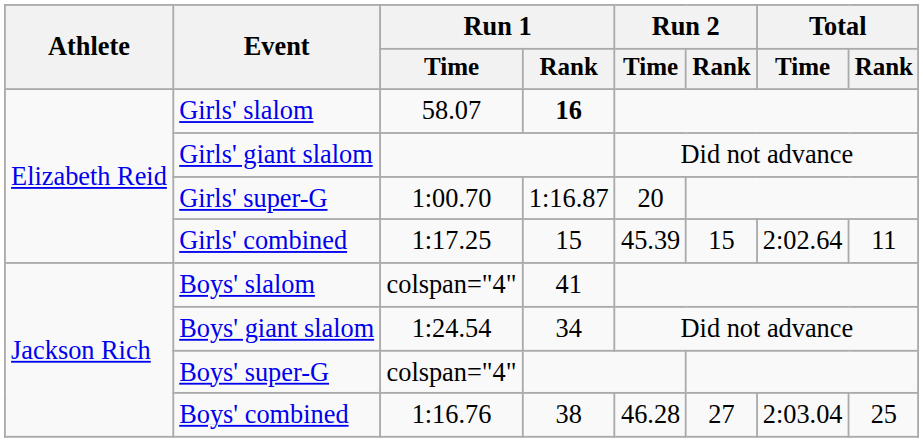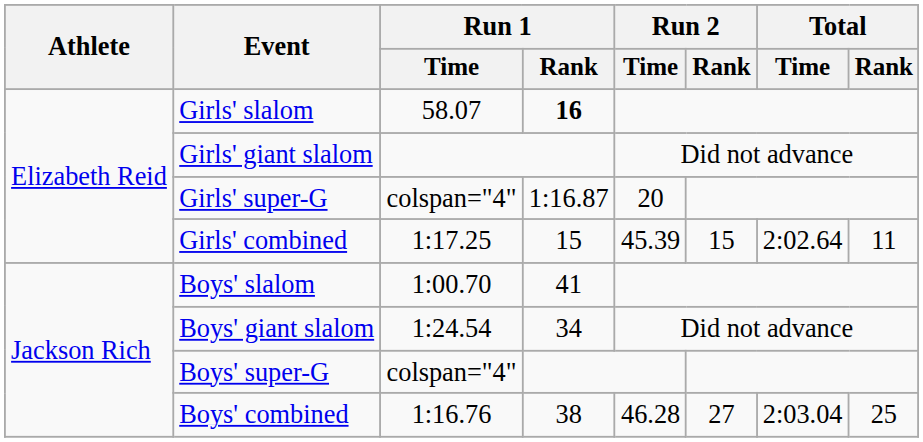(452, 198) 1:00.70 -> (452, 198) colspan="4"
(452, 285) colspan="4" -> (452, 285) 1:00.70
